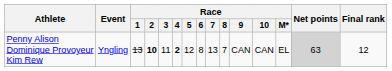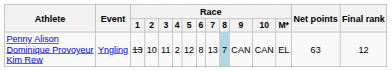(152, 50) bold -> (152, 50) normal
(177, 50) bold -> (177, 50) normal
(225, 50) no background -> (225, 50) lightblue background
(316, 50) lightgrey background -> (316, 50) no background
